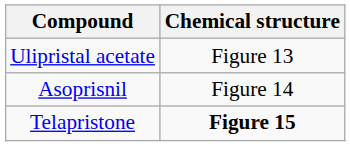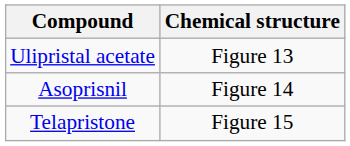(252, 122) bold -> (252, 122) normal
